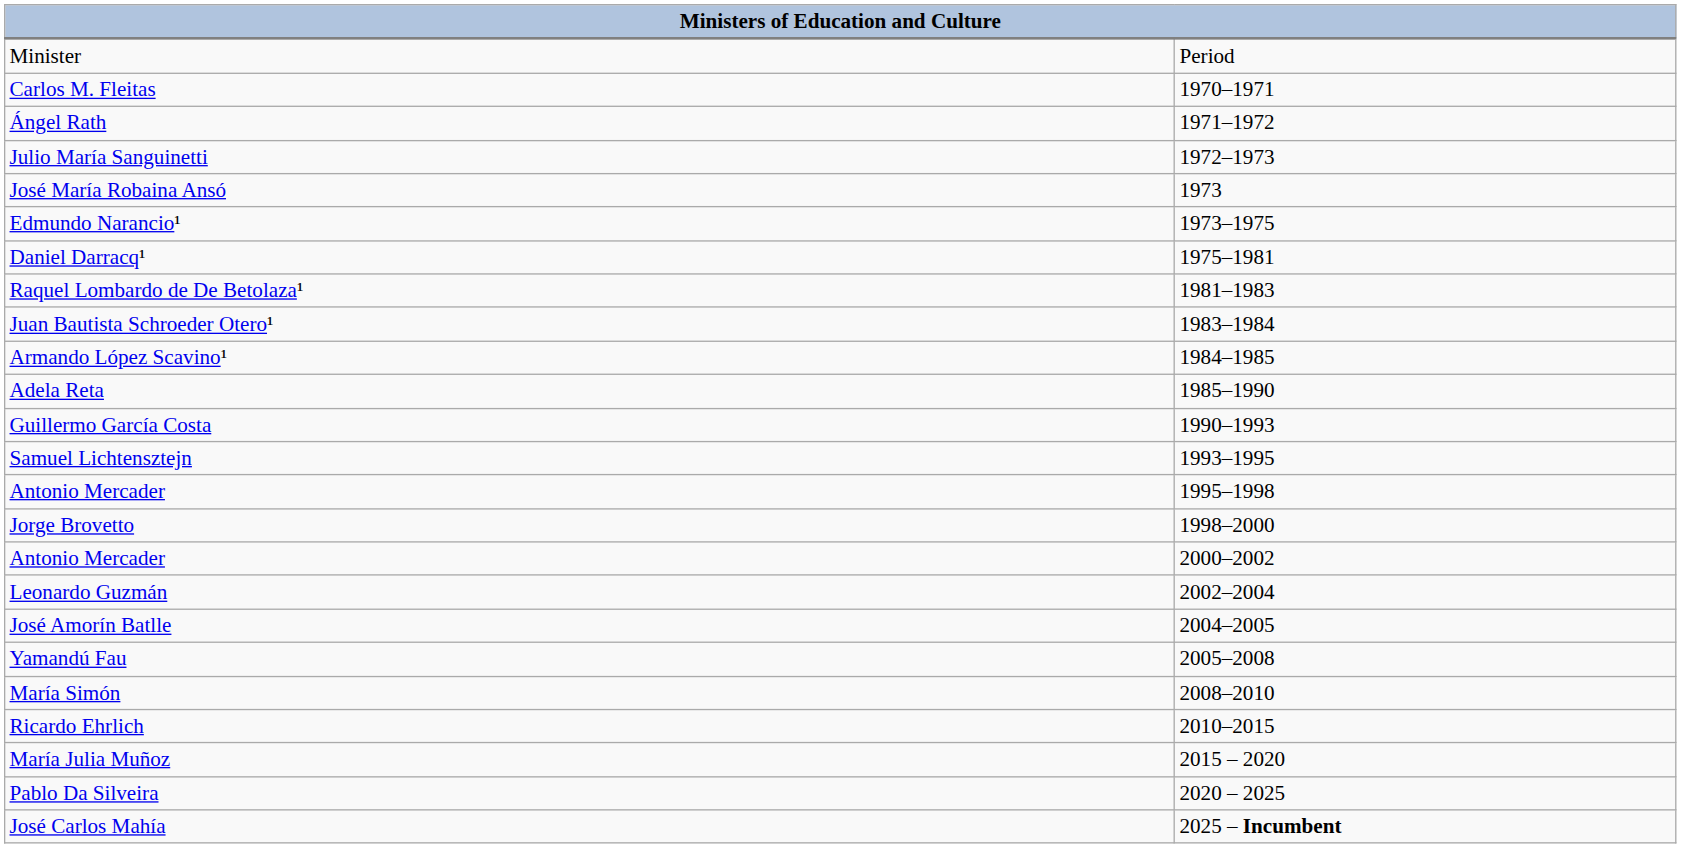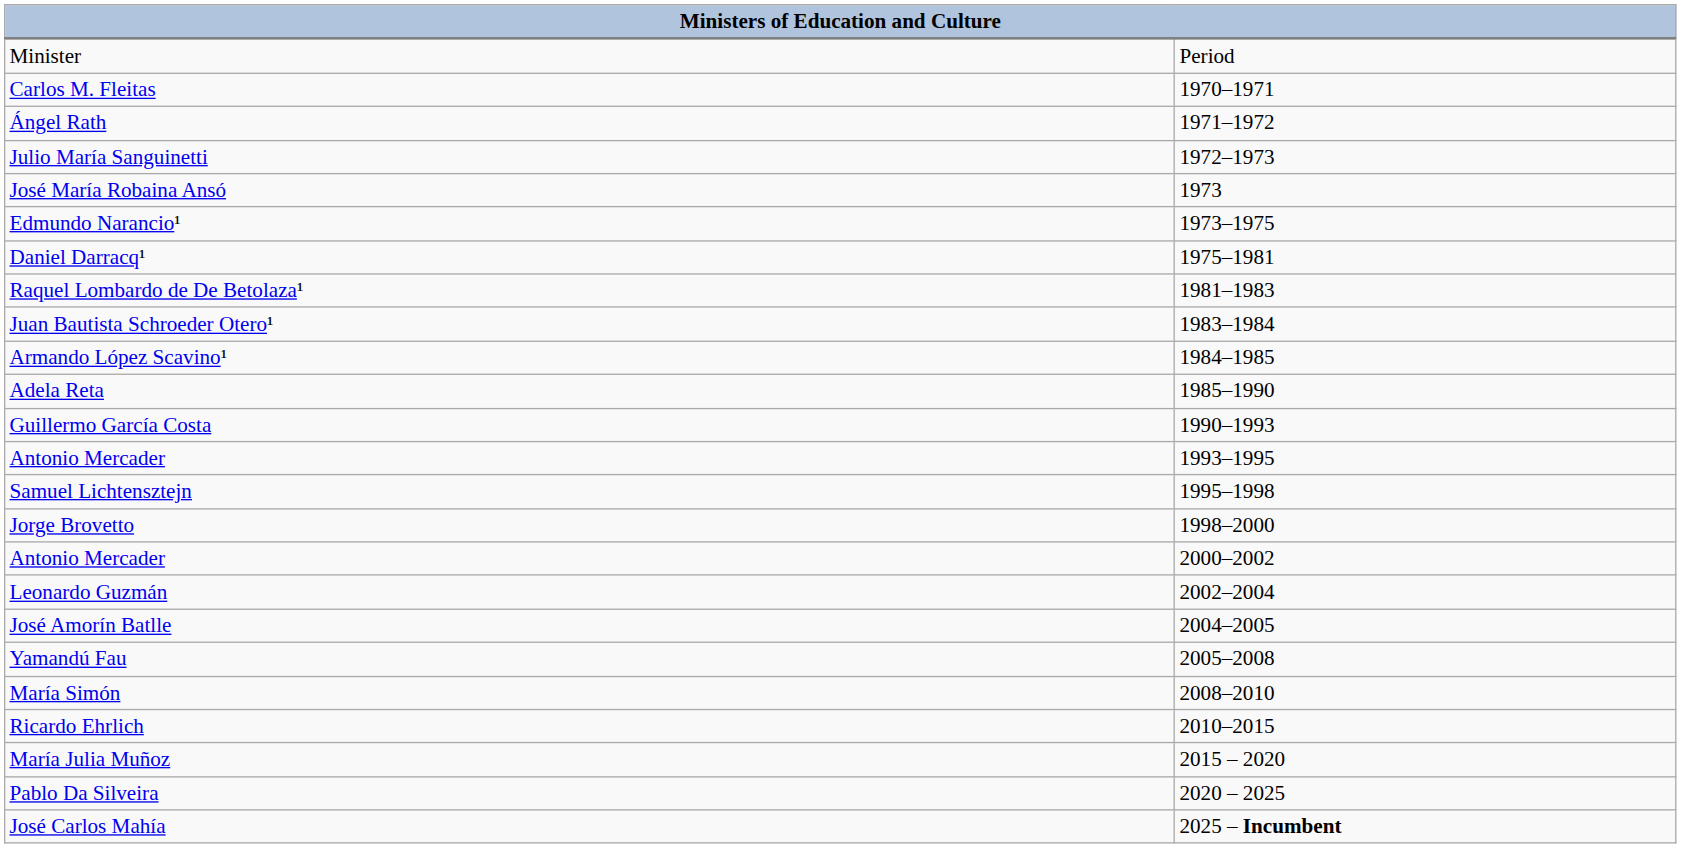(101, 458) Samuel Lichtensztejn -> (87, 458) Antonio Mercader
(87, 491) Antonio Mercader -> (101, 491) Samuel Lichtensztejn
